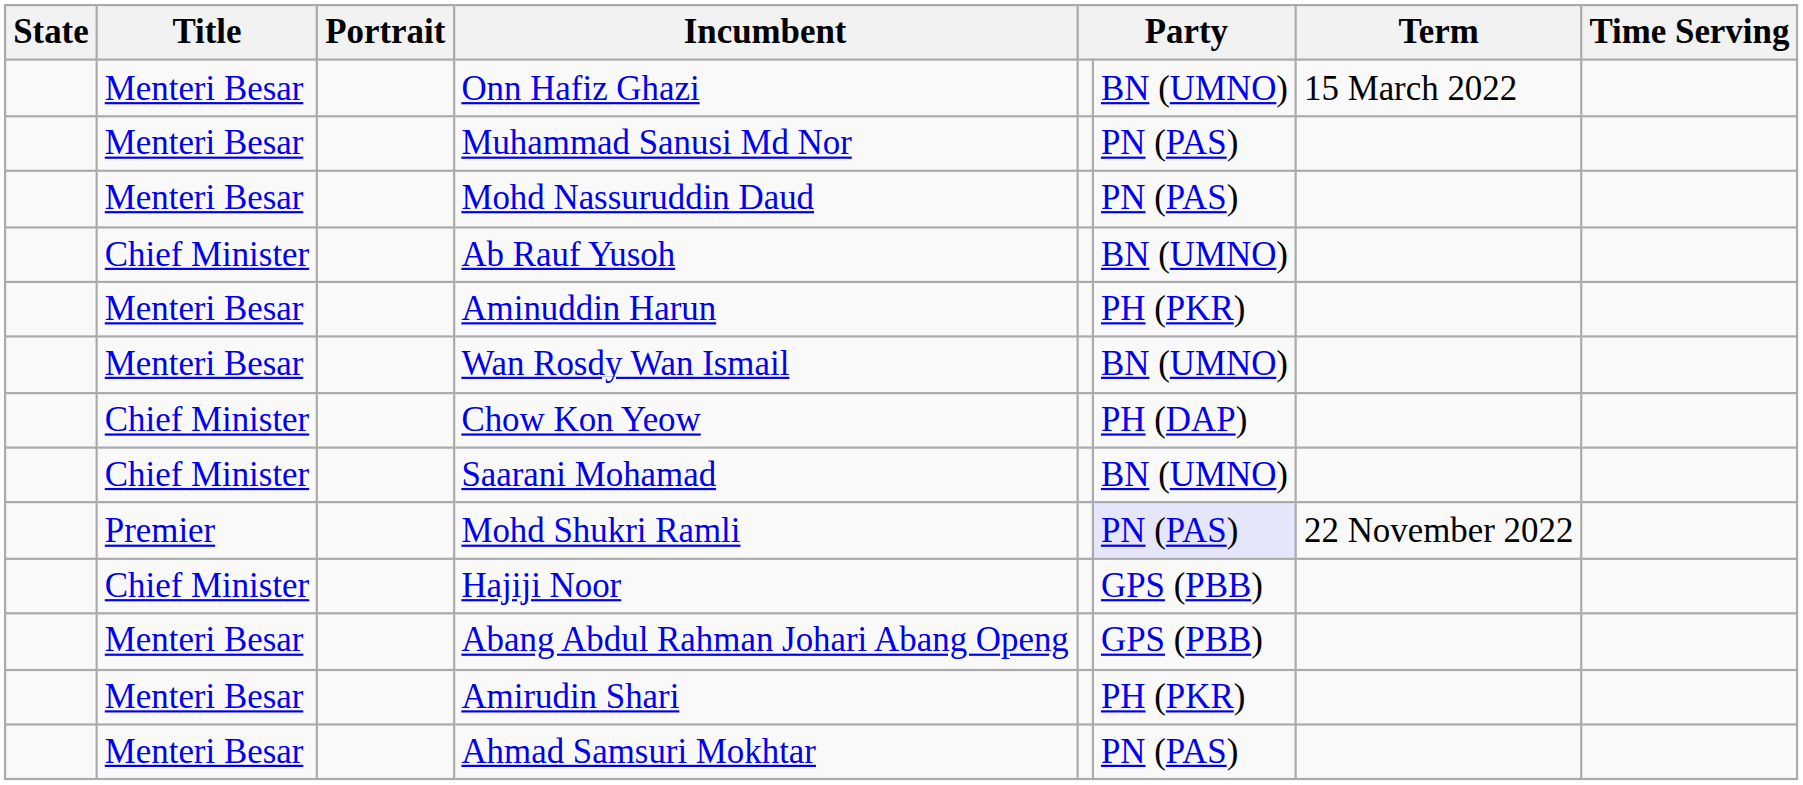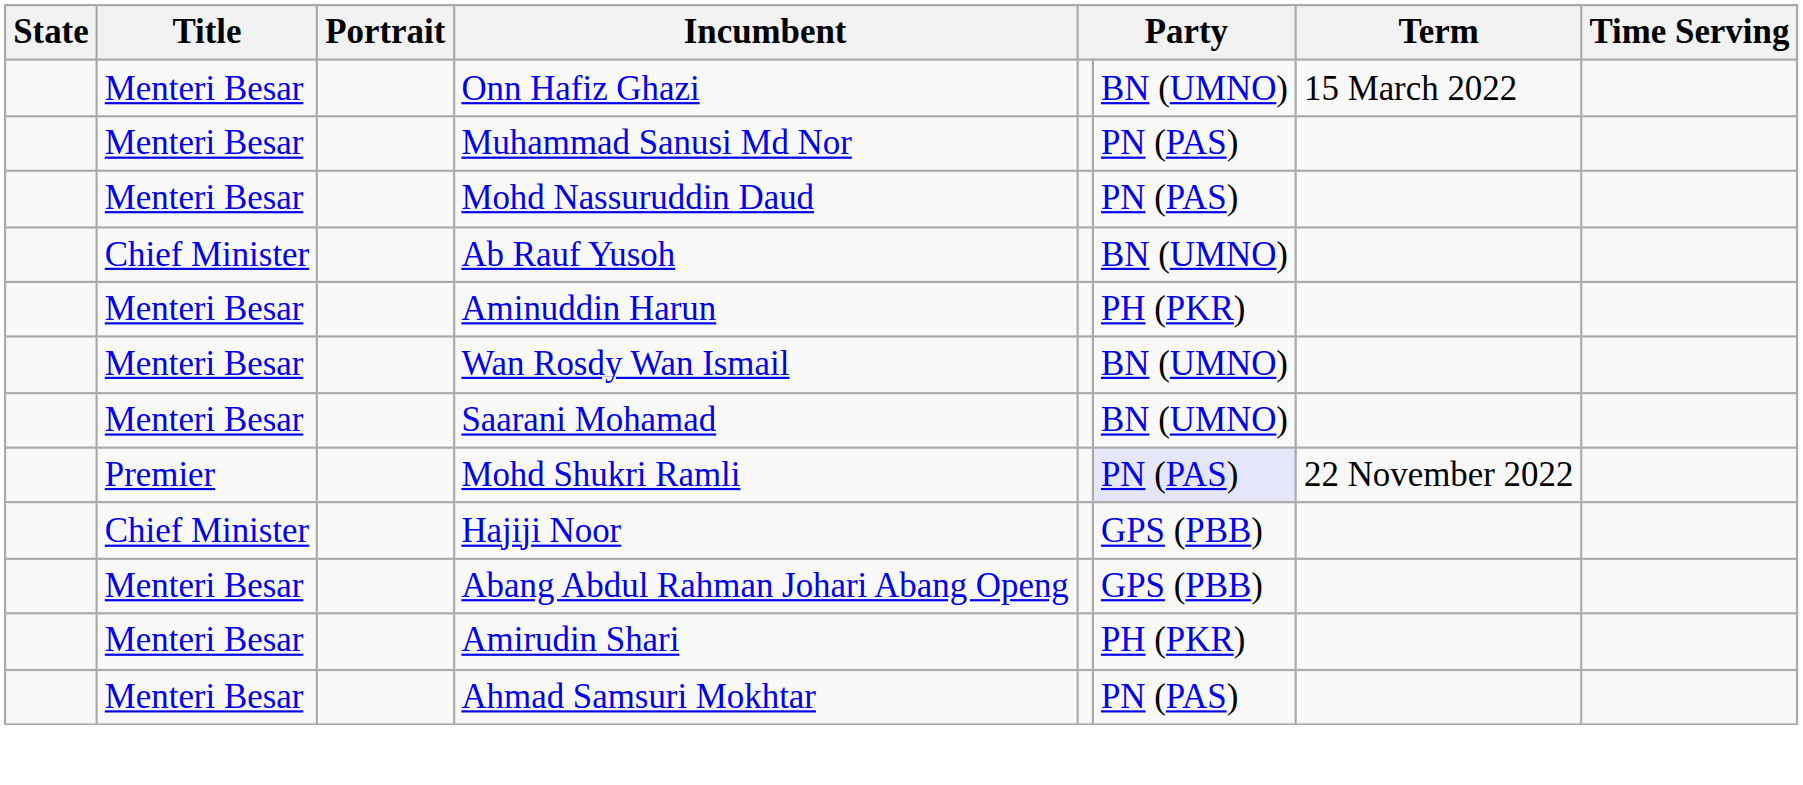- row: (581, 419)
(207, 474) Chief Minister -> (204, 419) Menteri Besar
